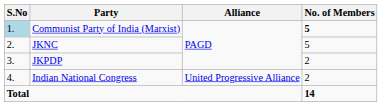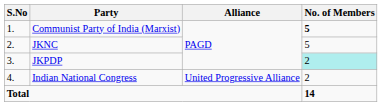(11, 28) lightblue background -> (11, 28) no background
(307, 61) no background -> (307, 61) paleturquoise background
